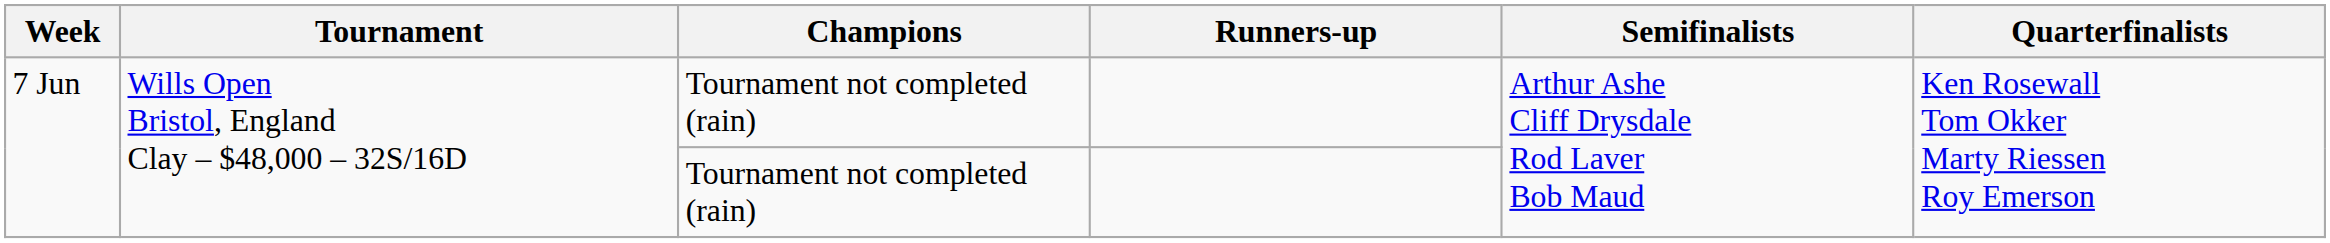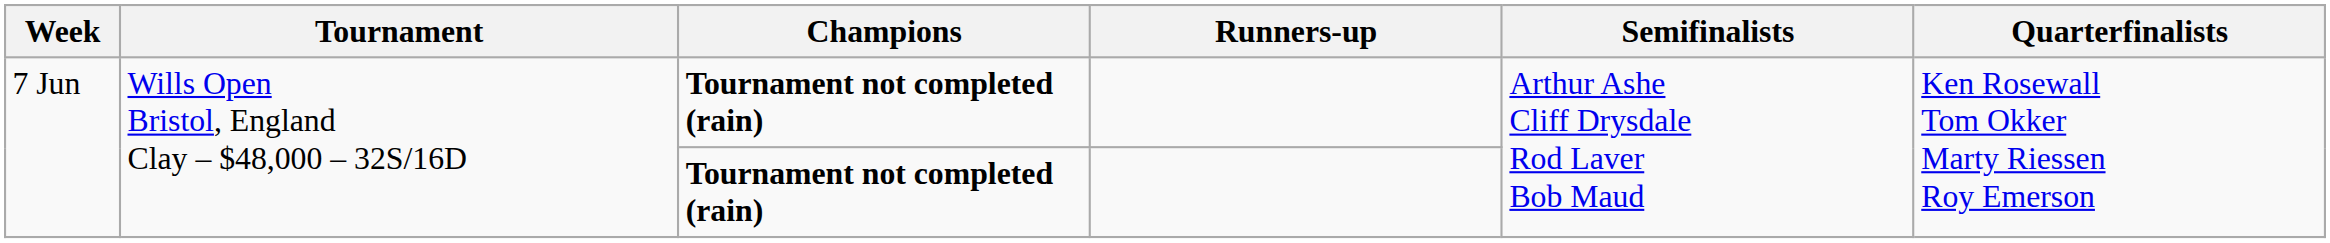(856, 102) normal -> (869, 102) bold
(856, 192) normal -> (869, 192) bold
